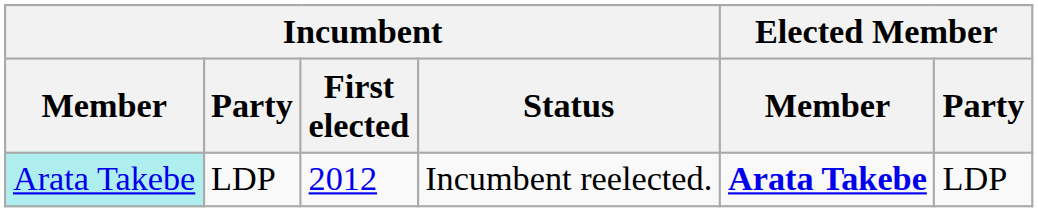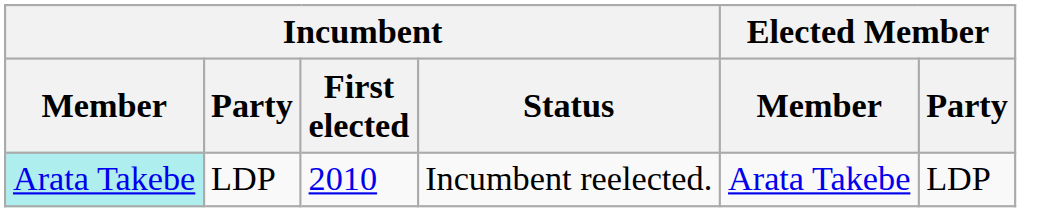(343, 178) 2012 -> (343, 178) 2010
(827, 178) bold -> (819, 178) normal
